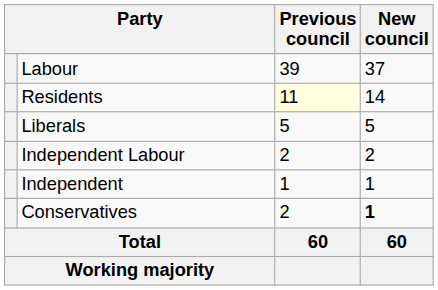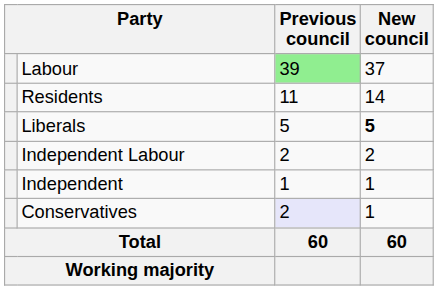(290, 68) no background -> (290, 68) lightgreen background
(289, 97) lightyellow background -> (289, 97) no background
(370, 126) normal -> (370, 126) bold
(284, 213) no background -> (284, 213) lavender background
(370, 213) bold -> (370, 213) normal
